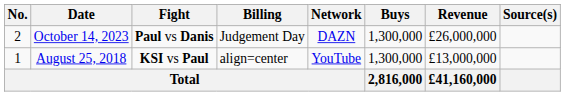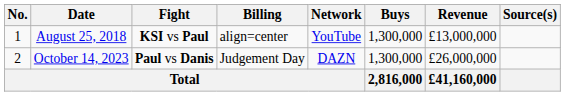rows swapped: (81, 58) <-> (81, 36)
